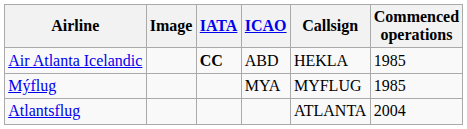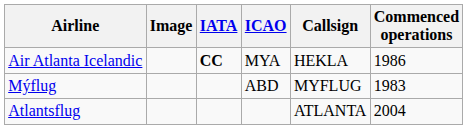(262, 60) ABD -> (263, 60) MYA
(390, 60) 1985 -> (390, 60) 1986
(263, 85) MYA -> (262, 85) ABD
(390, 85) 1985 -> (390, 85) 1983
